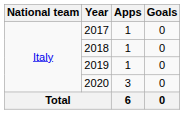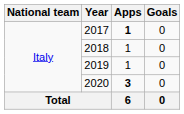(128, 30) normal -> (128, 30) bold
(128, 83) normal -> (128, 83) bold
